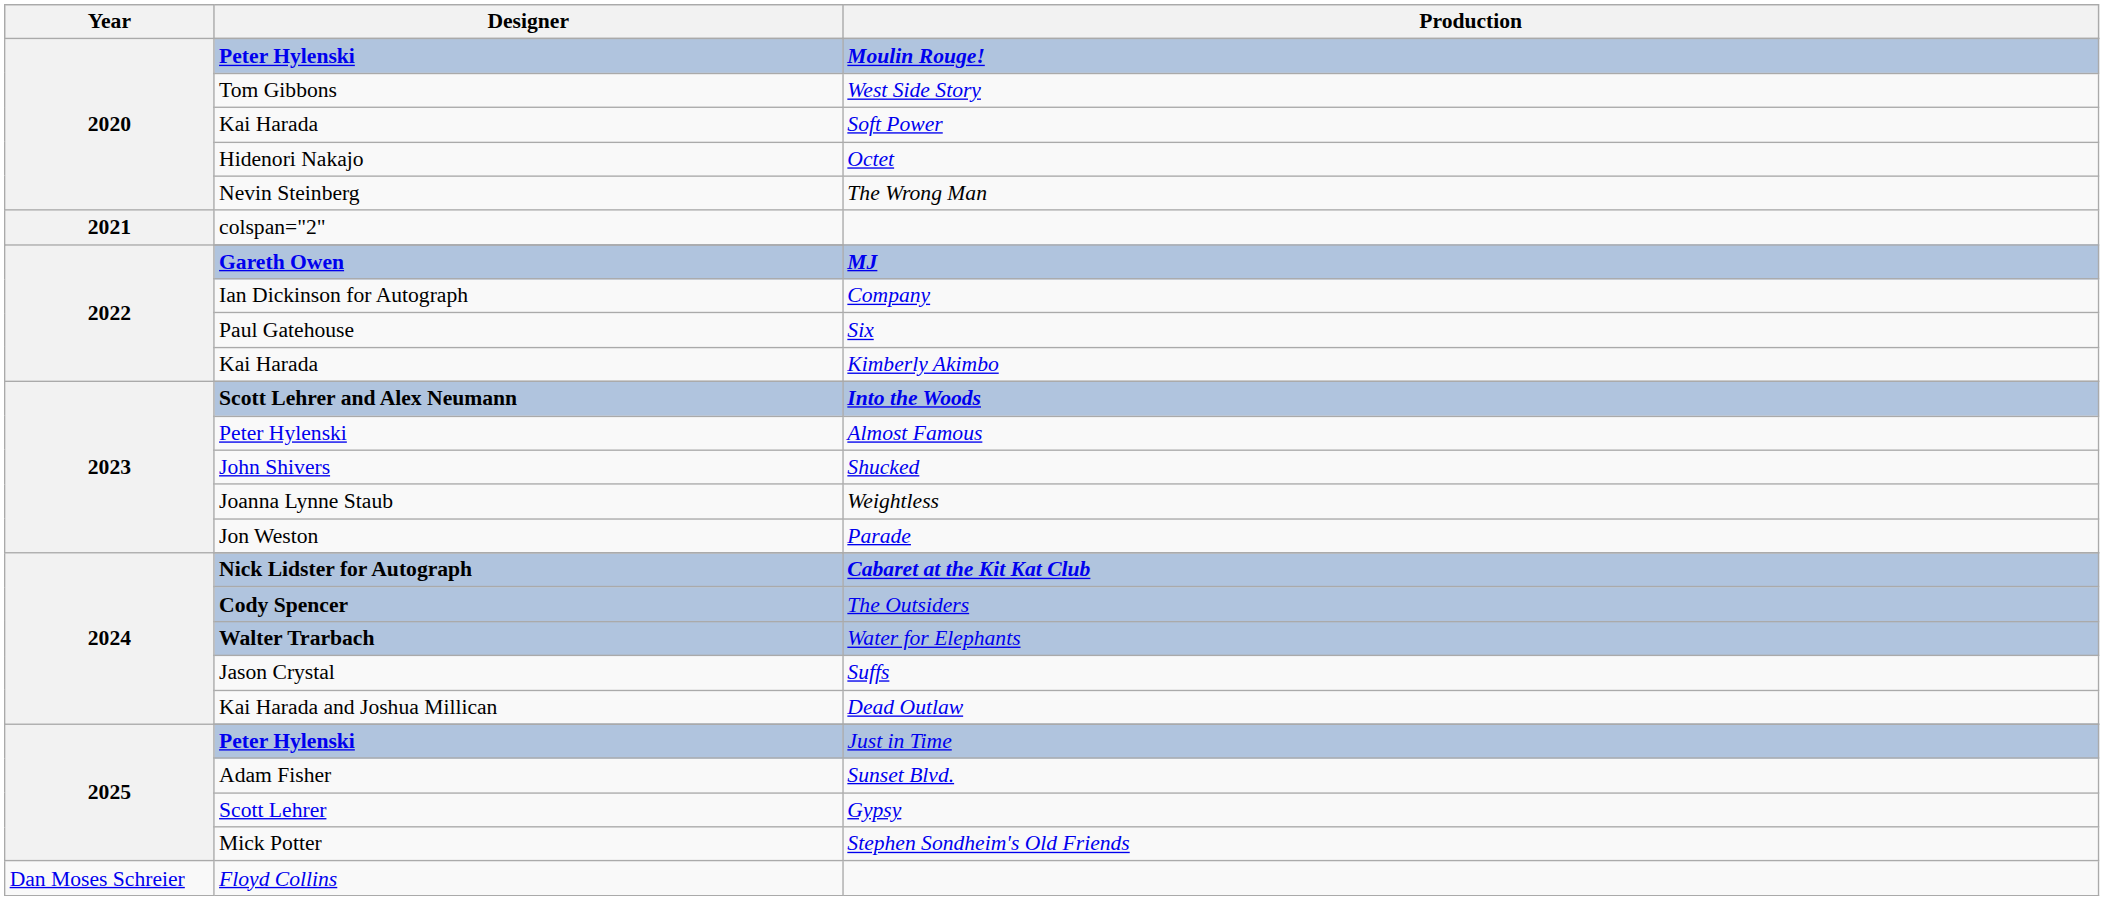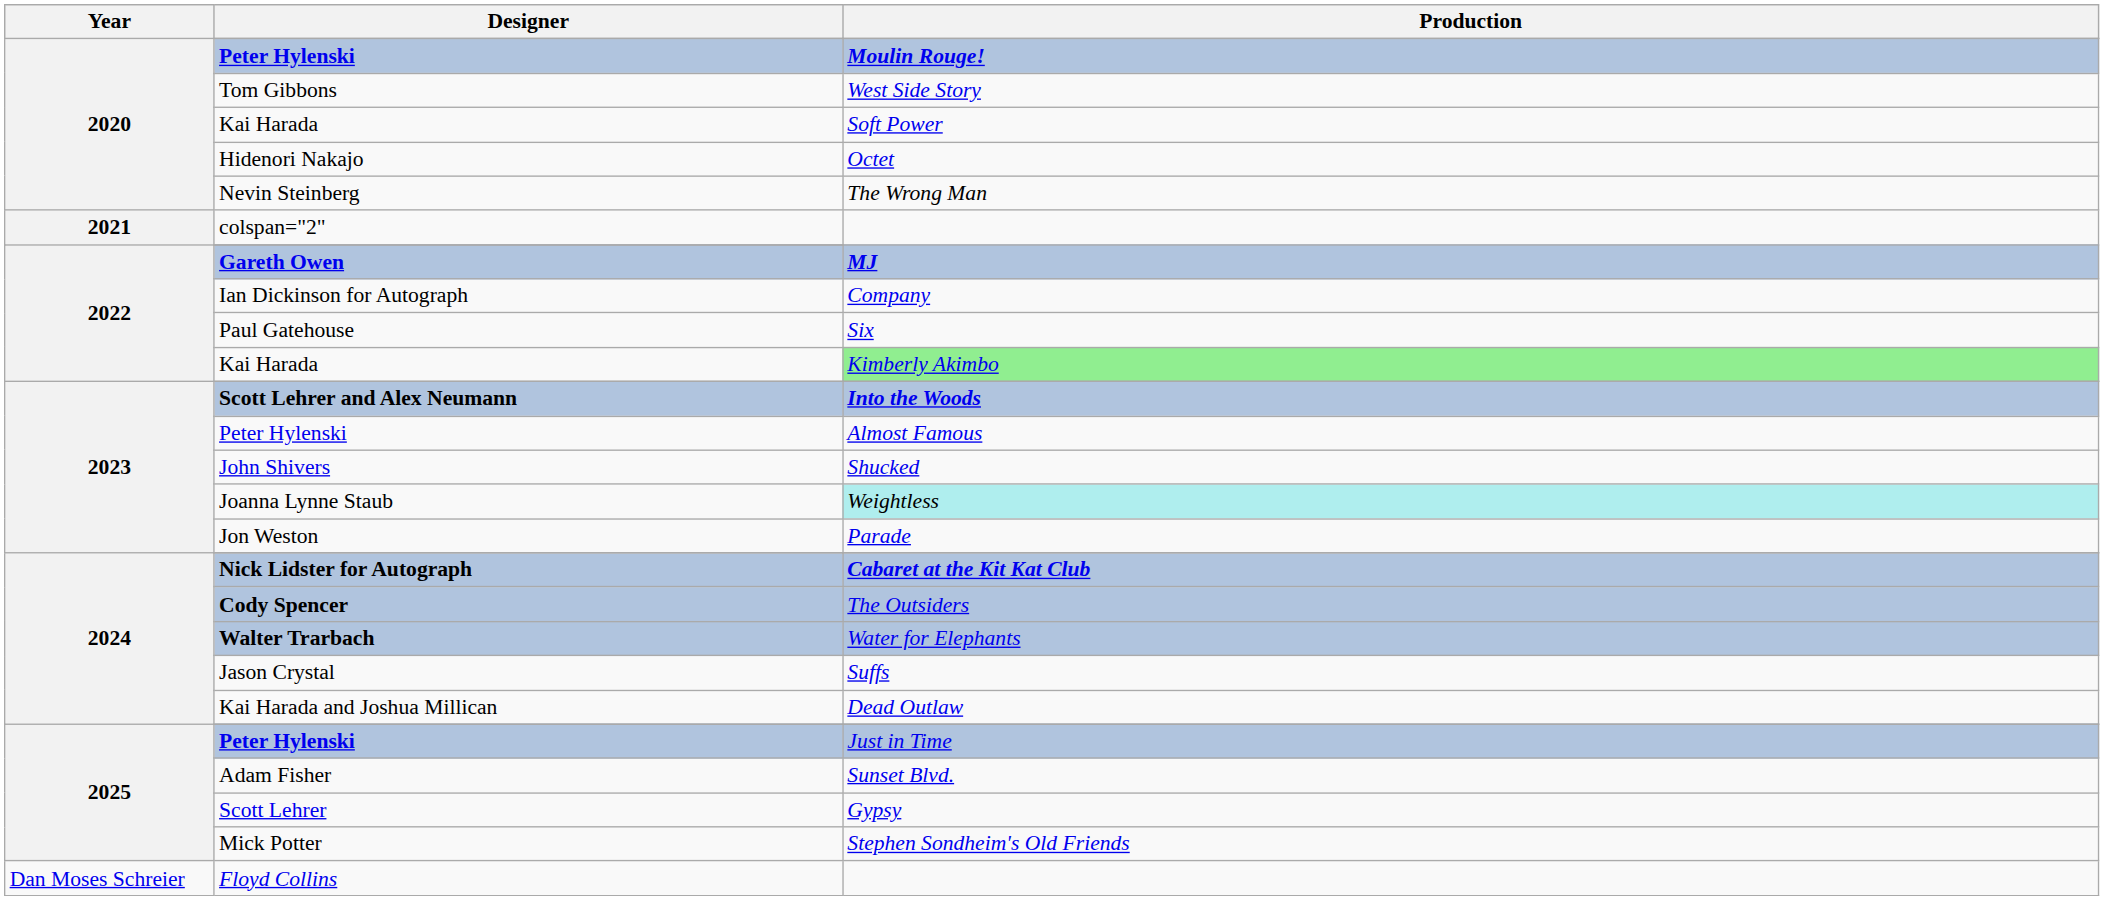(923, 364) no background -> (923, 364) lightgreen background
(893, 501) no background -> (893, 501) paleturquoise background
